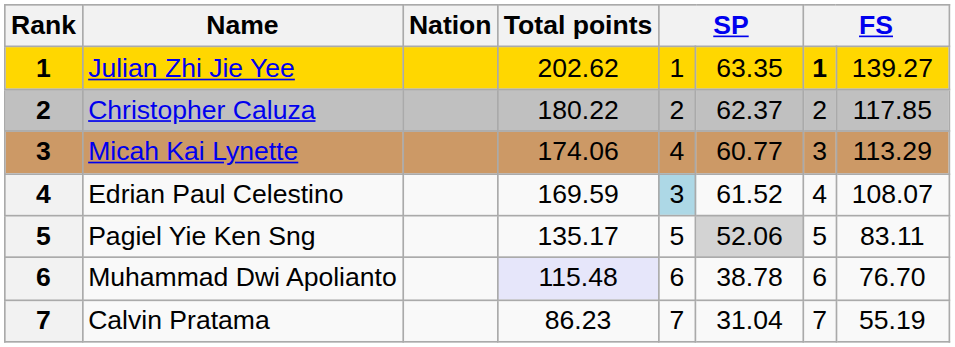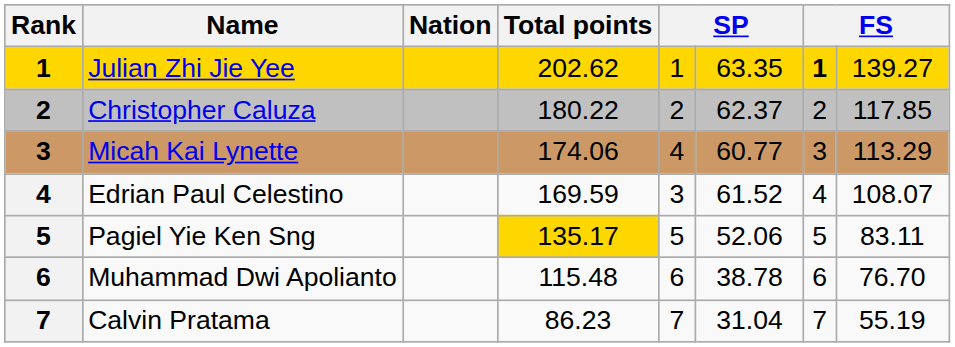(677, 194) lightblue background -> (677, 194) no background
(578, 236) no background -> (578, 236) gold background
(750, 236) lightgrey background -> (750, 236) no background
(578, 278) lavender background -> (578, 278) no background
